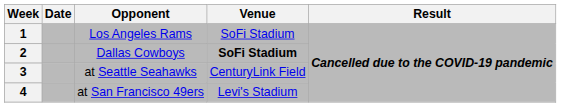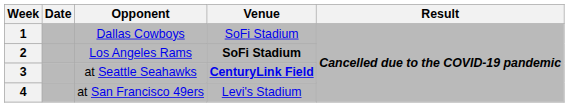(141, 33) Los Angeles Rams -> (141, 33) Dallas Cowboys
(141, 53) Dallas Cowboys -> (141, 53) Los Angeles Rams
(258, 72) normal -> (262, 72) bold
